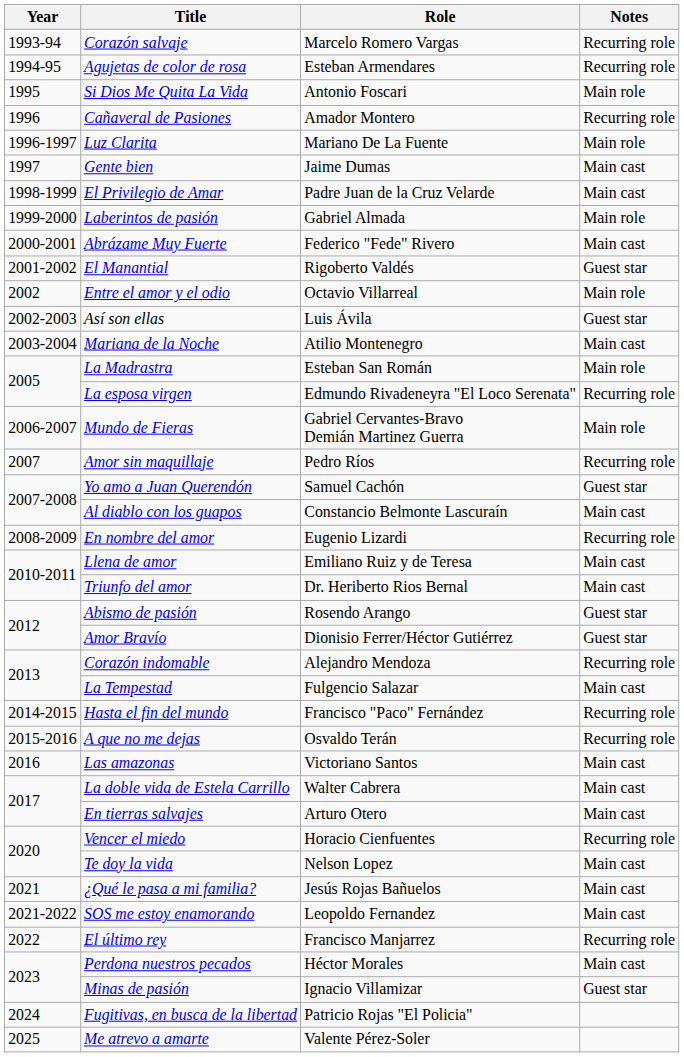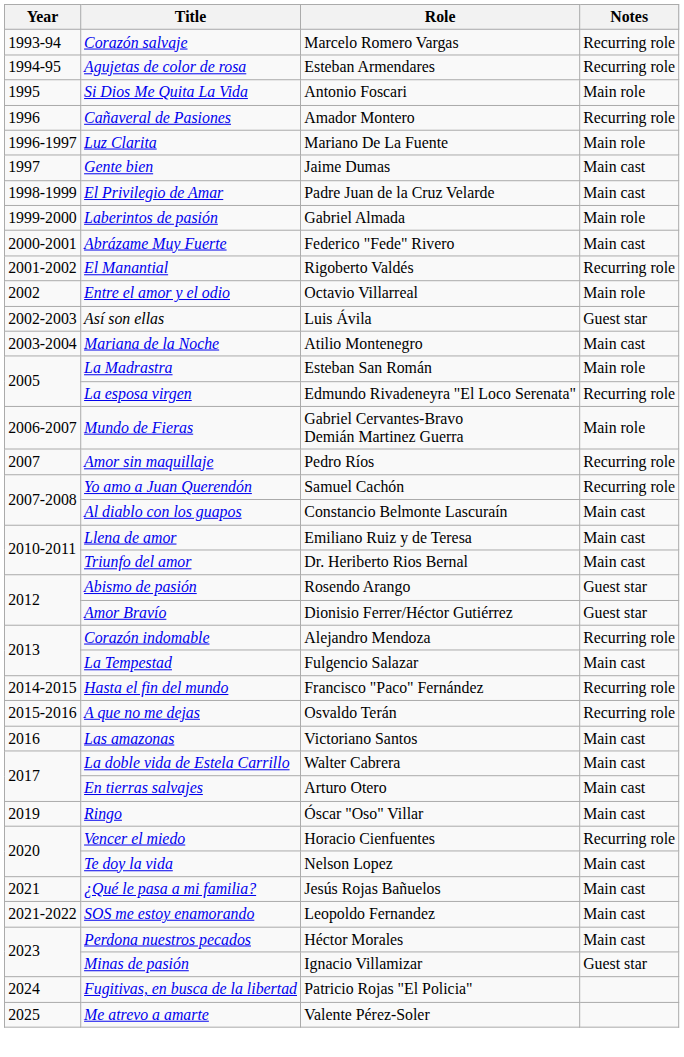(615, 268) Guest star -> (629, 268) Recurring role
(615, 487) Guest star -> (629, 487) Recurring role
- row: (149, 537)
+ row: (103, 813)
- row: (125, 939)
